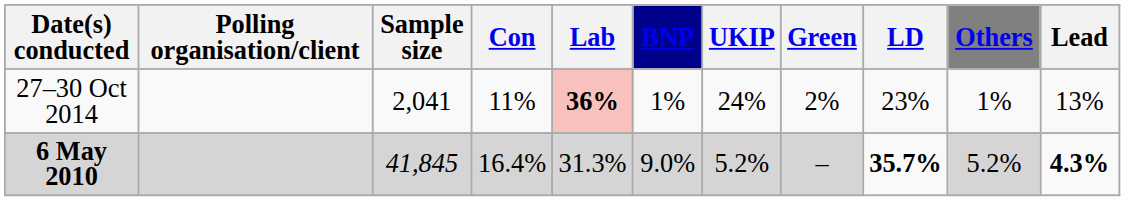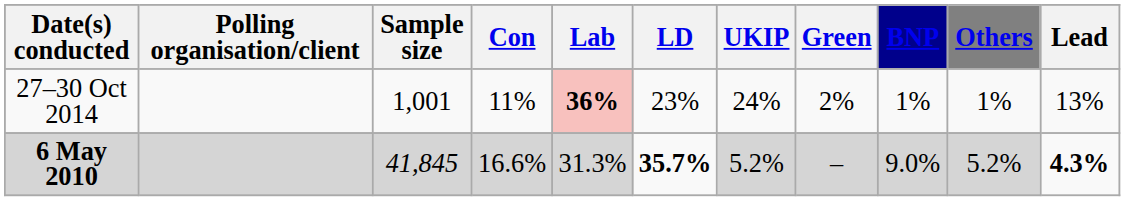columns swapped: (905, 37) <-> (668, 37)
(422, 101) 2,041 -> (422, 101) 1,001
(512, 164) 16.4% -> (512, 164) 16.6%
